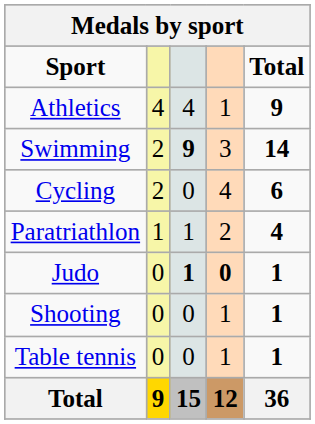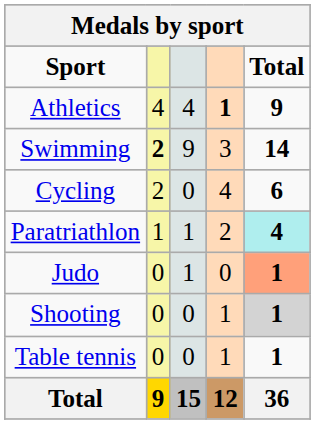(225, 108) normal -> (225, 108) bold
(158, 149) normal -> (158, 149) bold
(188, 149) bold -> (188, 149) normal
(277, 232) no background -> (277, 232) paleturquoise background
(188, 273) bold -> (188, 273) normal
(225, 273) bold -> (225, 273) normal
(277, 273) no background -> (277, 273) lightsalmon background
(277, 314) no background -> (277, 314) lightgrey background
